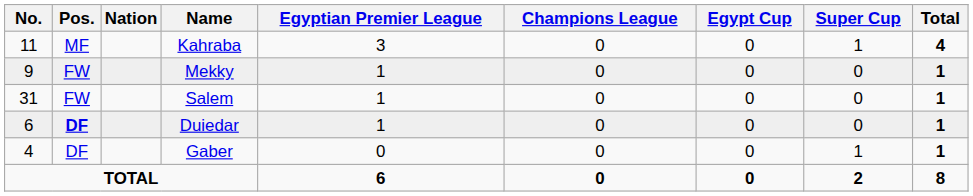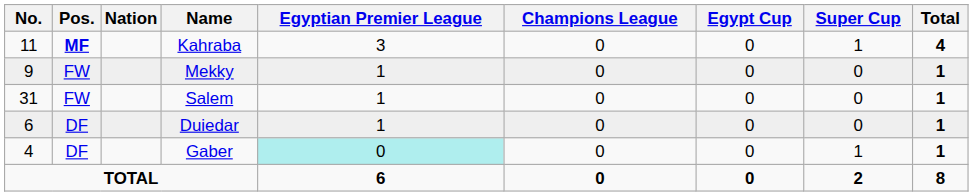(77, 45) normal -> (77, 45) bold
(77, 125) bold -> (77, 125) normal
(381, 152) no background -> (381, 152) paleturquoise background
